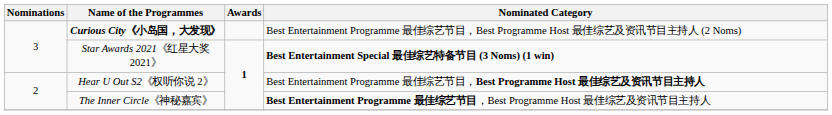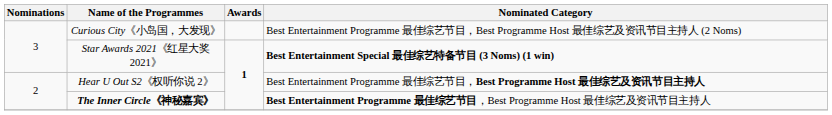(146, 30) bold -> (146, 30) normal
(146, 100) normal -> (146, 100) bold
